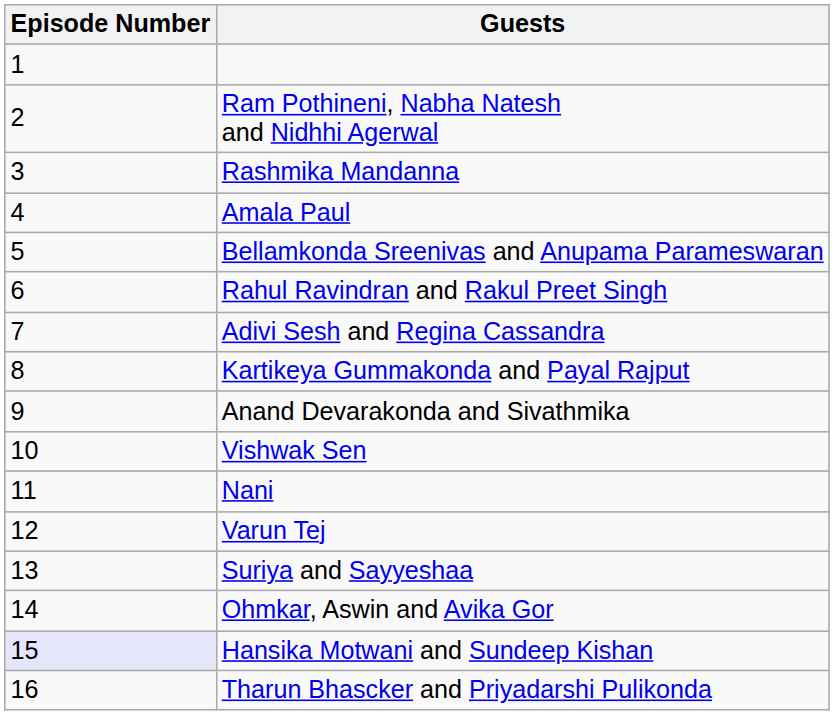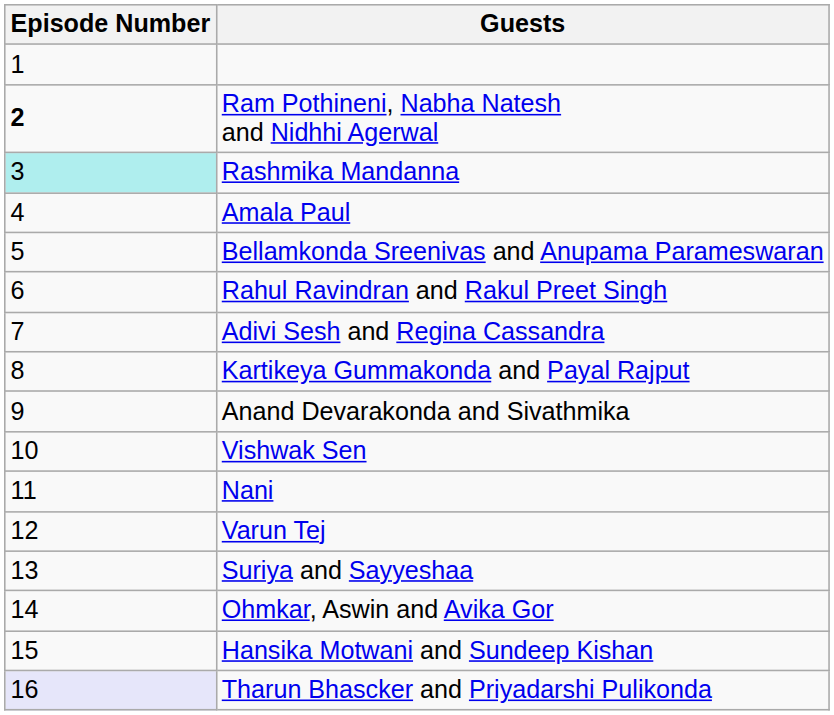(18, 118) normal -> (18, 118) bold
(18, 172) no background -> (18, 172) paleturquoise background
(25, 650) lavender background -> (25, 650) no background
(25, 690) no background -> (25, 690) lavender background
